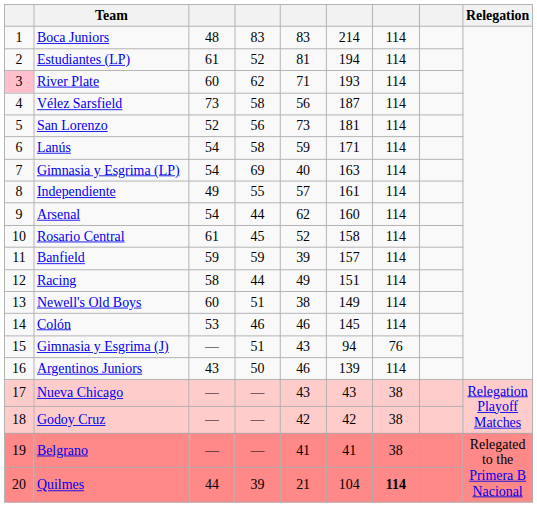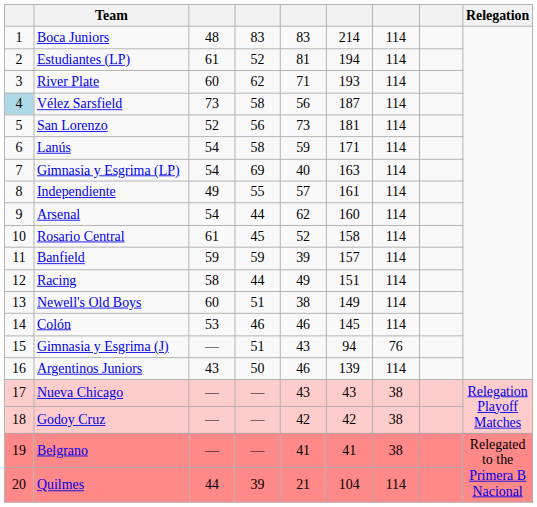(19, 81) pink background -> (19, 81) no background
(19, 103) no background -> (19, 103) lightblue background
(396, 484) bold -> (396, 484) normal
